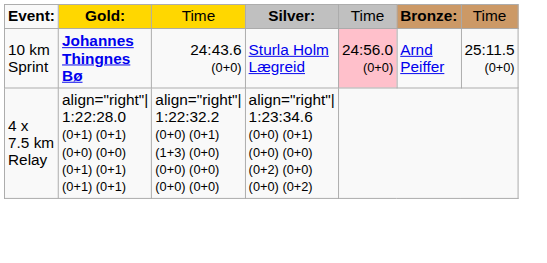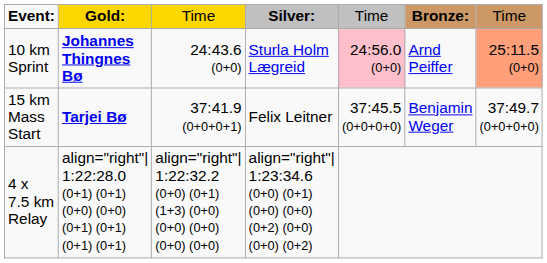(490, 58) no background -> (514, 58) lightsalmon background
+ row: (29, 117)
